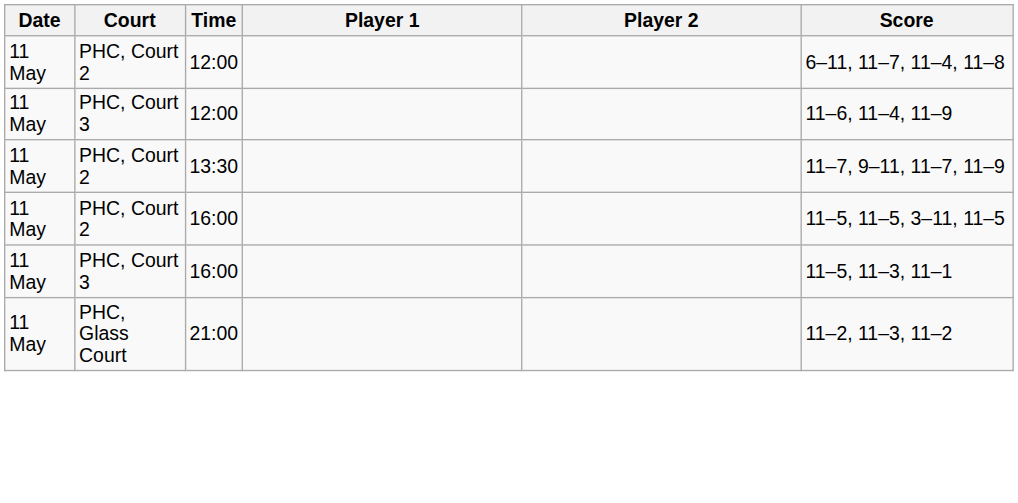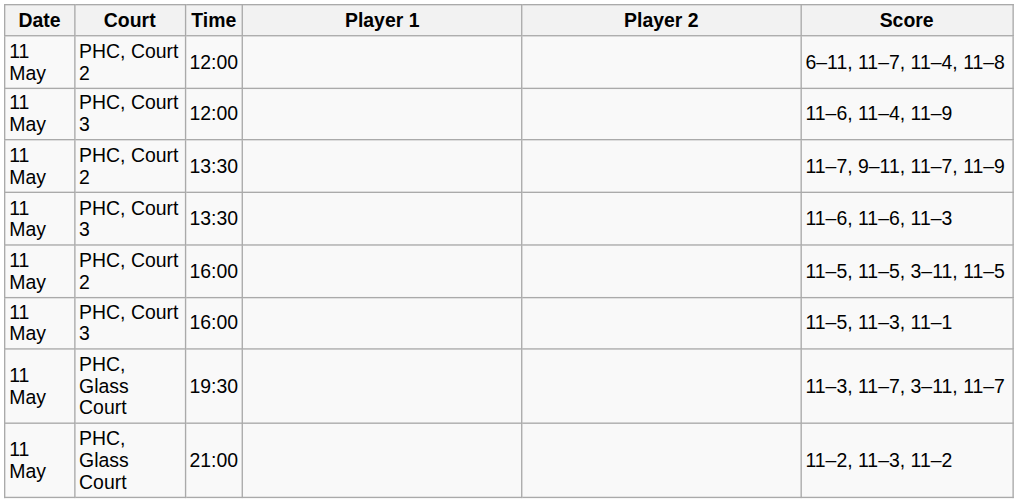+ row: (129, 219)
+ row: (104, 387)
